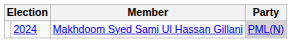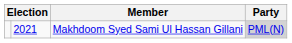(25, 29) 2024 -> (25, 29) 2021
